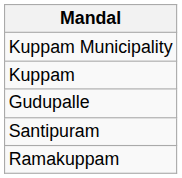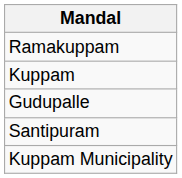(91, 46) Kuppam Municipality -> (64, 46) Ramakuppam
(64, 159) Ramakuppam -> (91, 159) Kuppam Municipality
